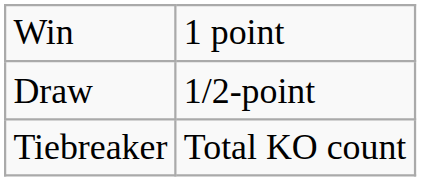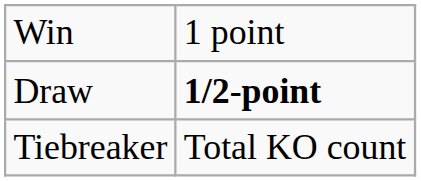(250, 89) normal -> (253, 89) bold
